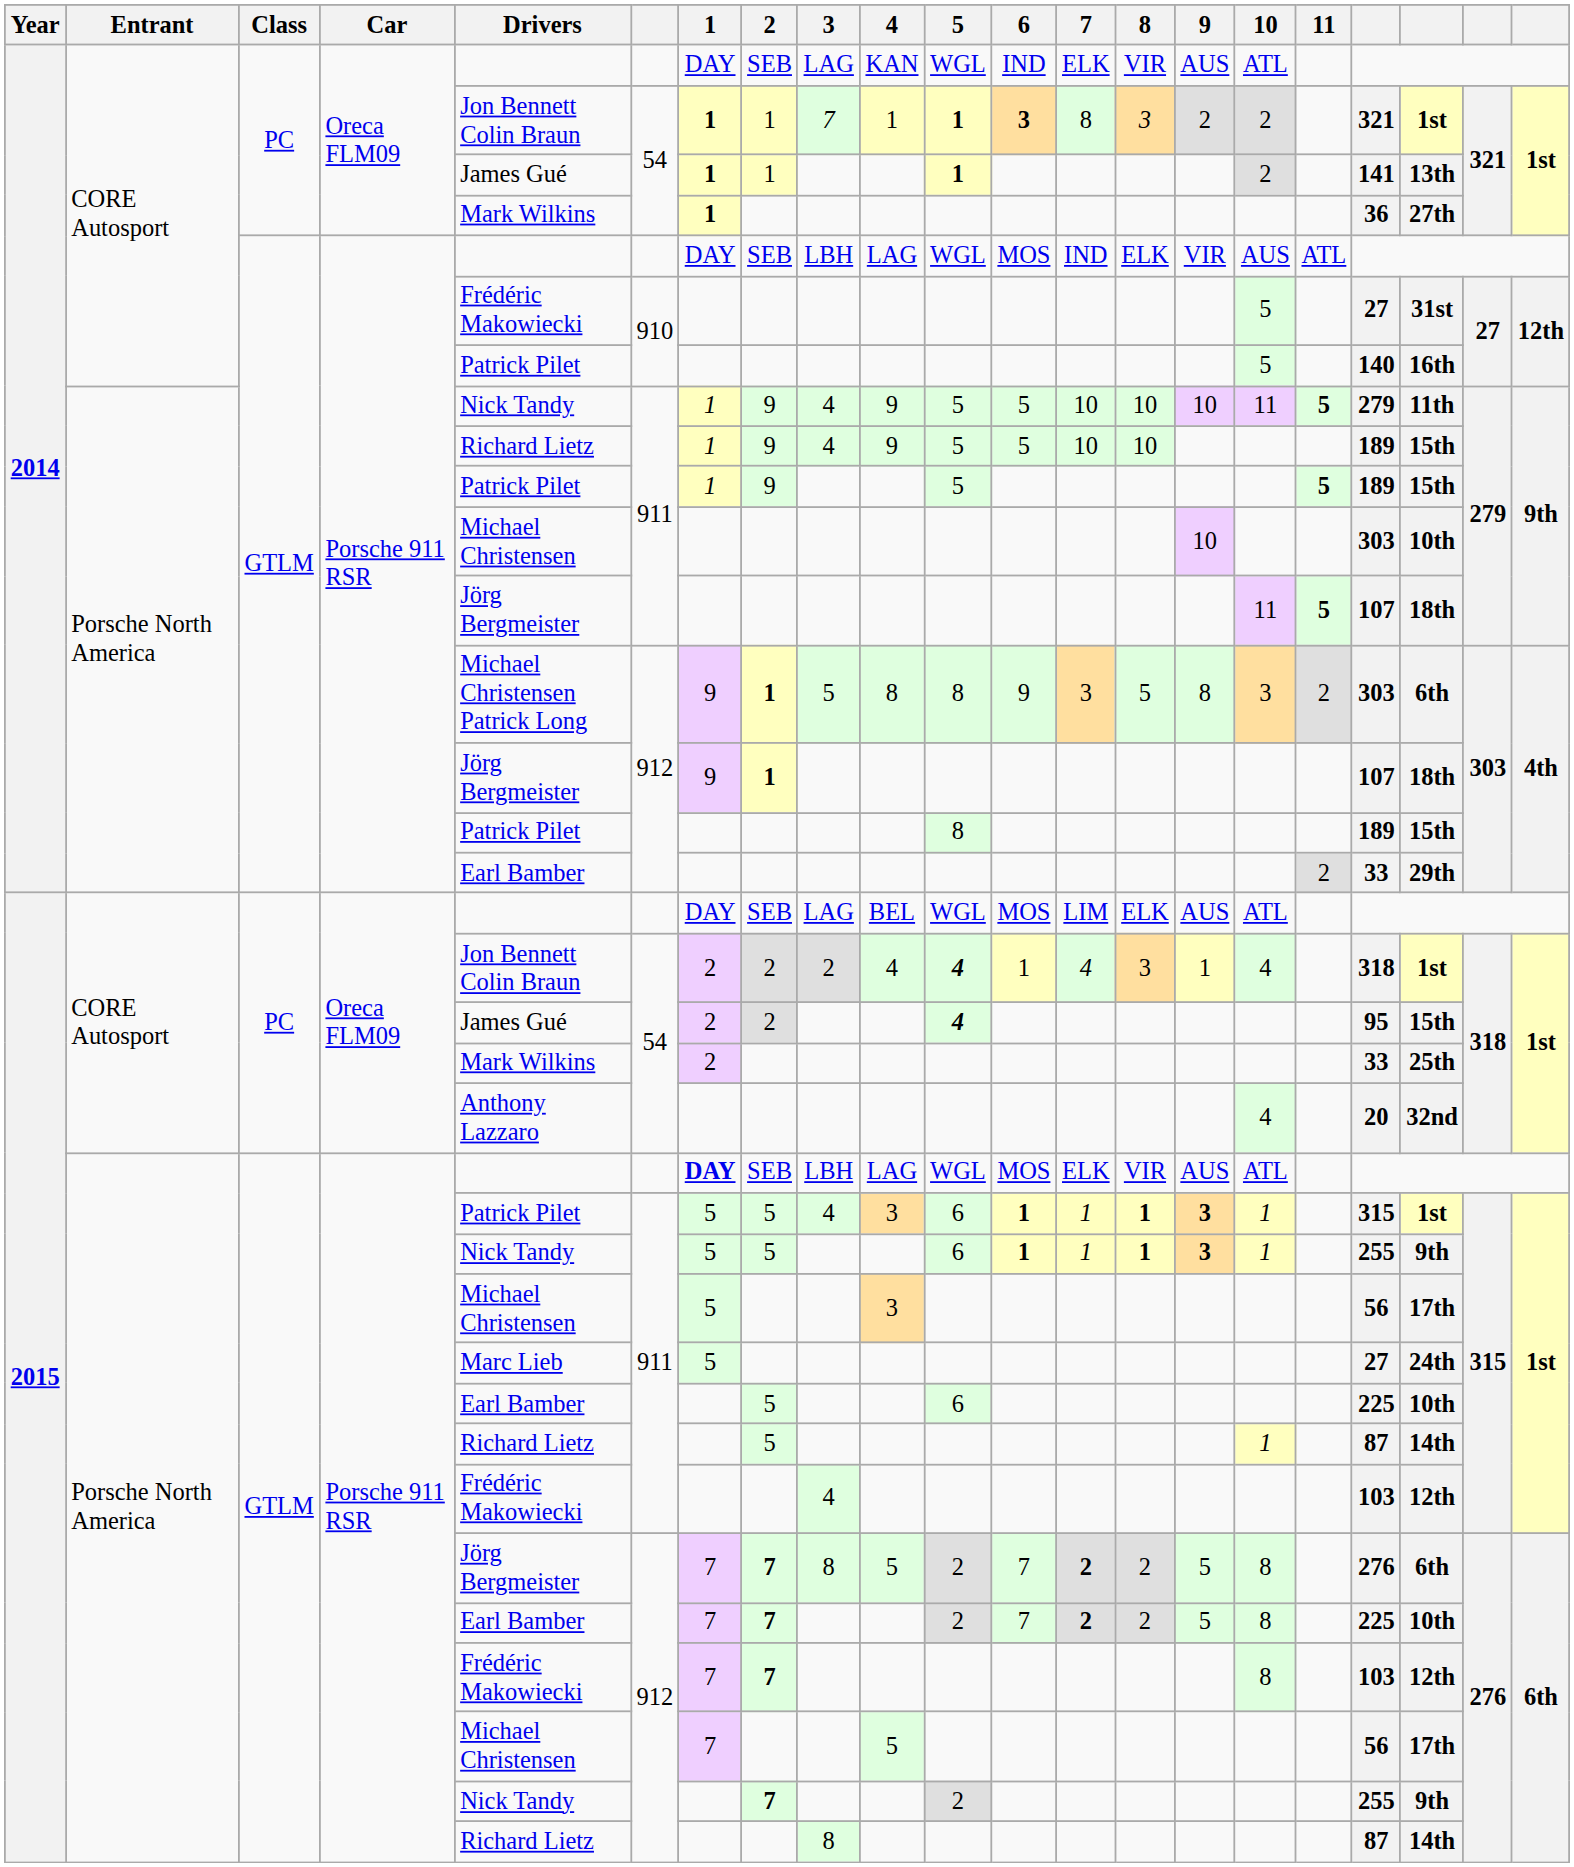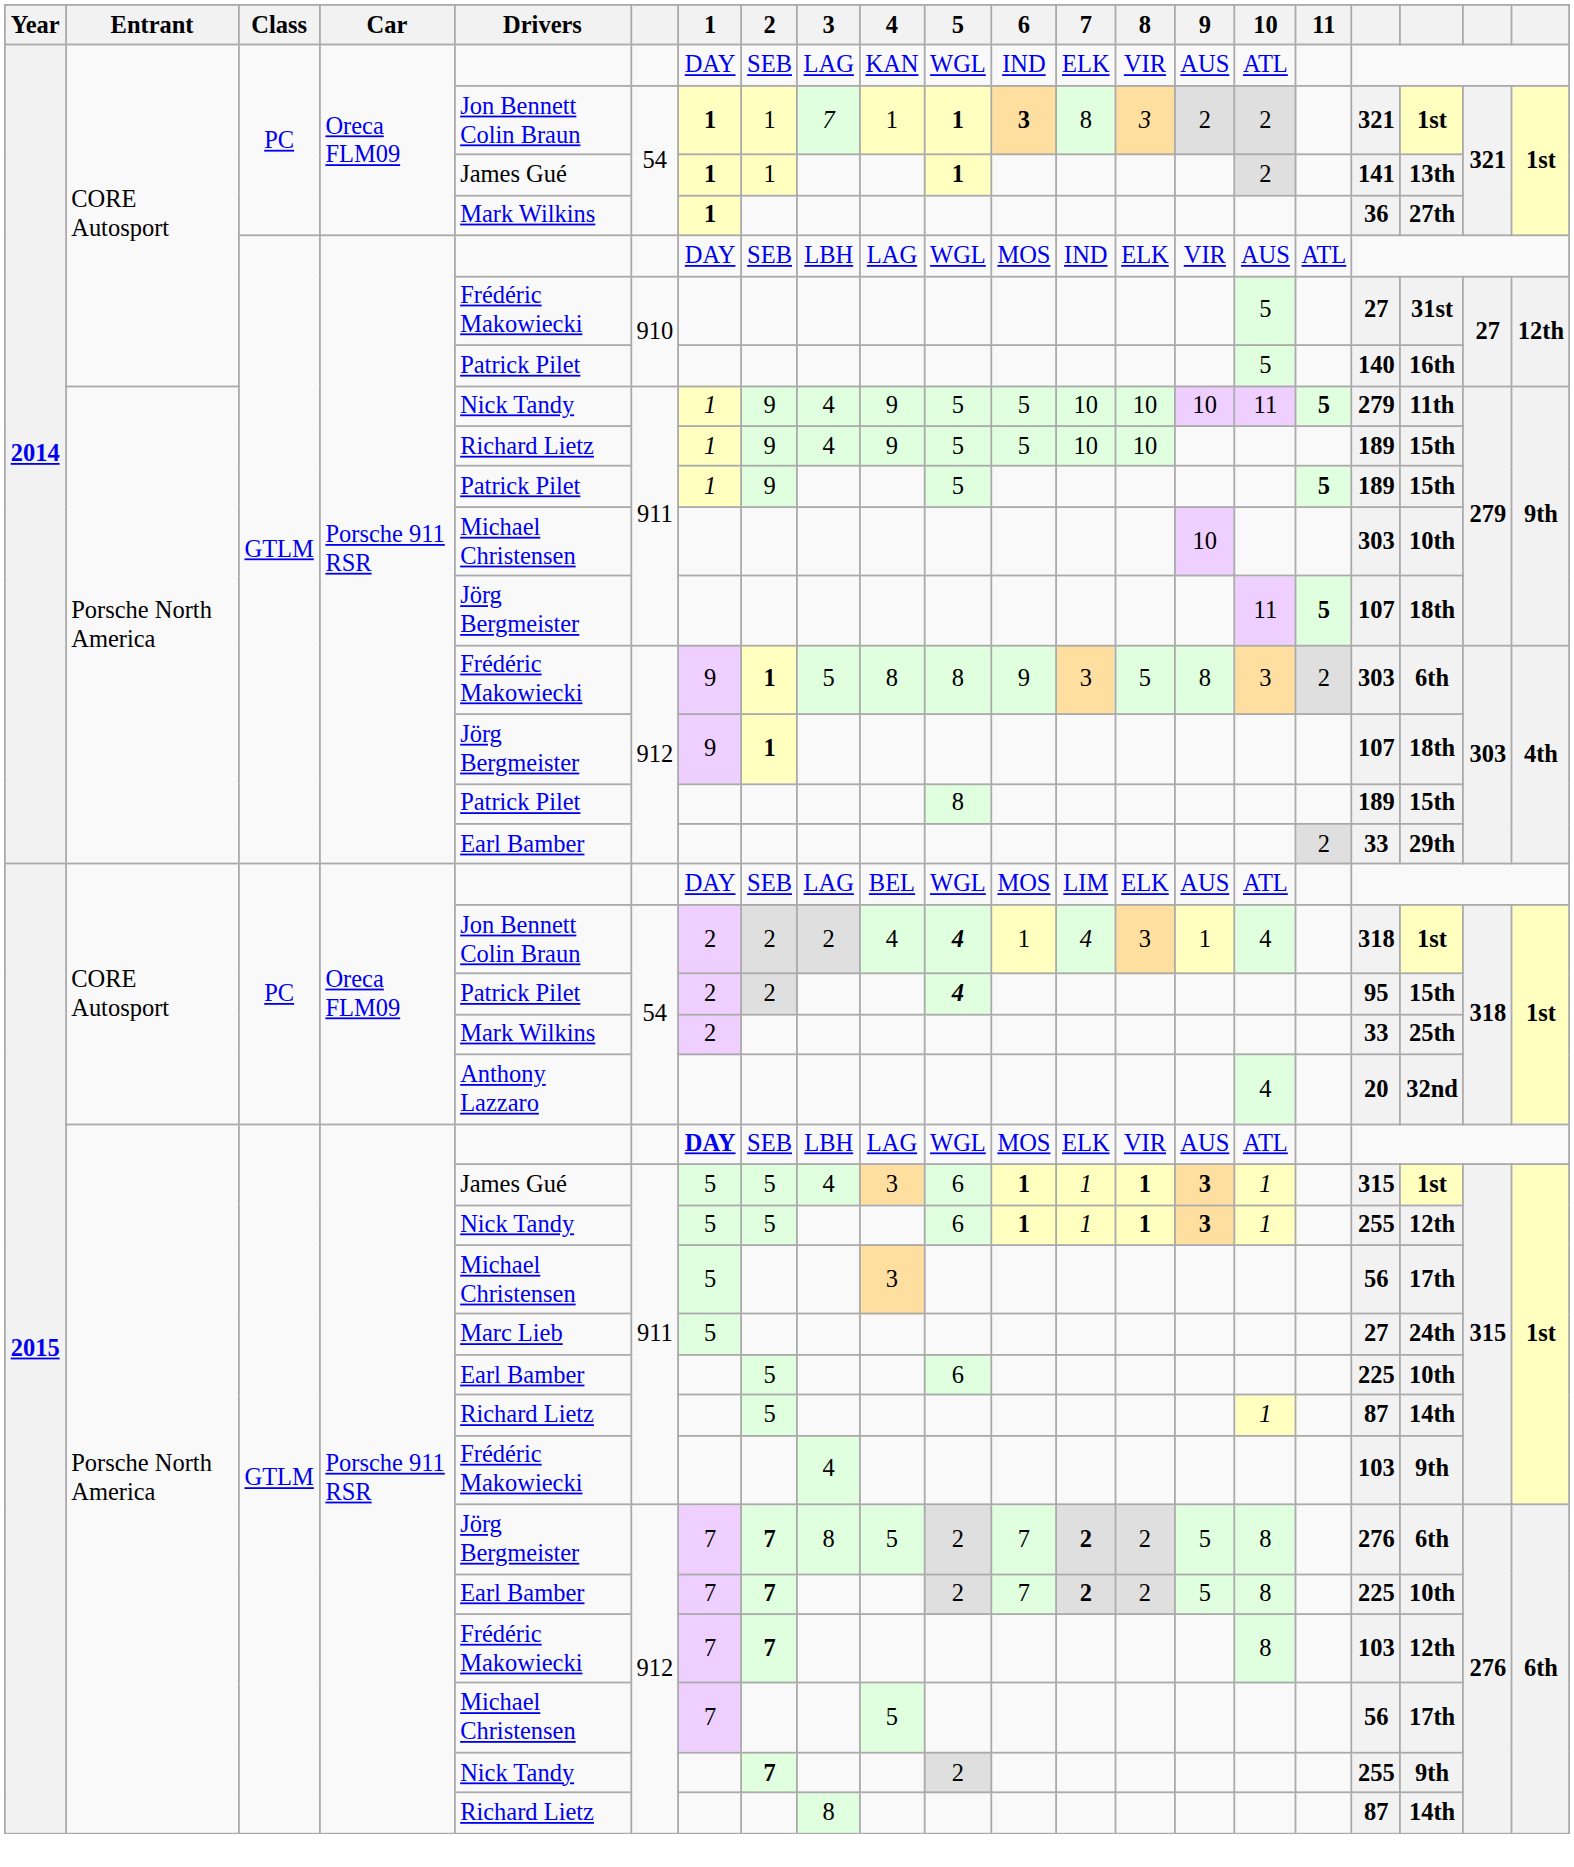(524, 693) Michael Christensen Patrick Long -> (521, 678) Frédéric Makowiecki
(513, 1022) James Gué -> (520, 993) Patrick Pilet
(520, 1212) Patrick Pilet -> (513, 1183) James Gué
(1432, 1252) 9th -> (1432, 1223) 12th
(1432, 1497) 12th -> (1432, 1469) 9th
